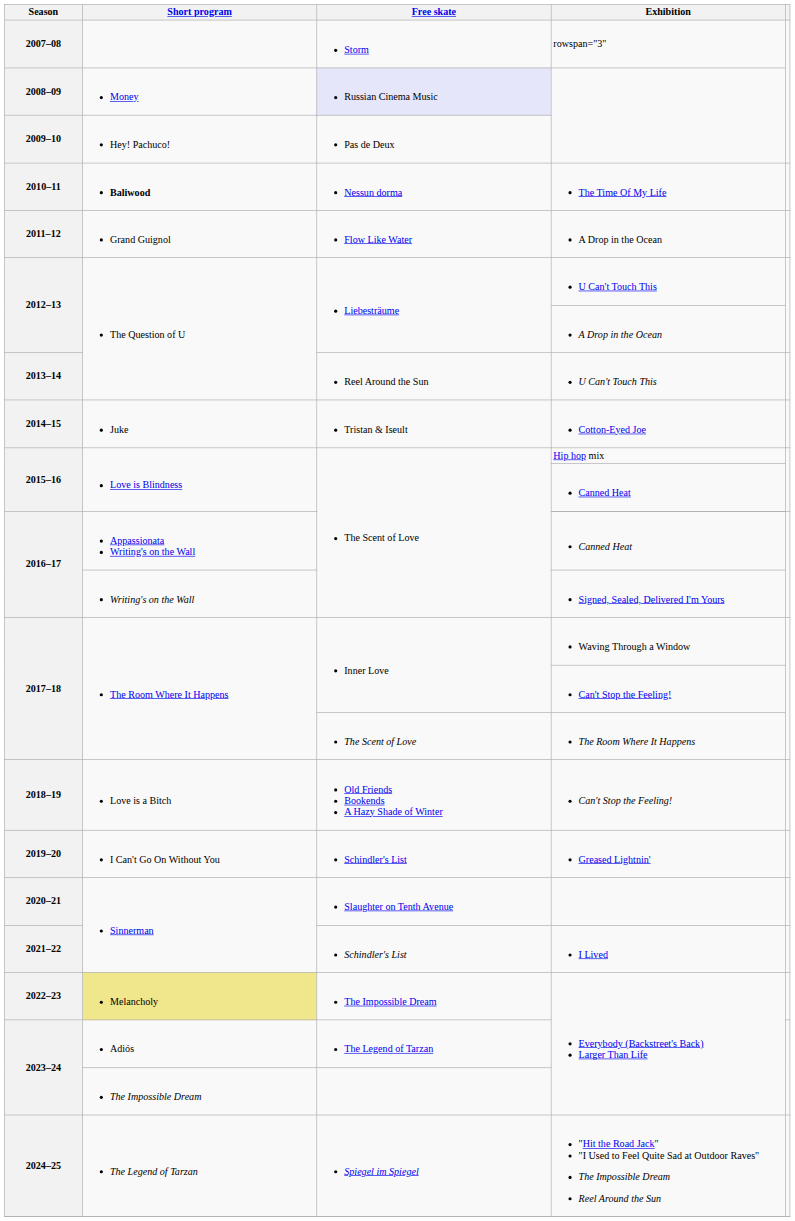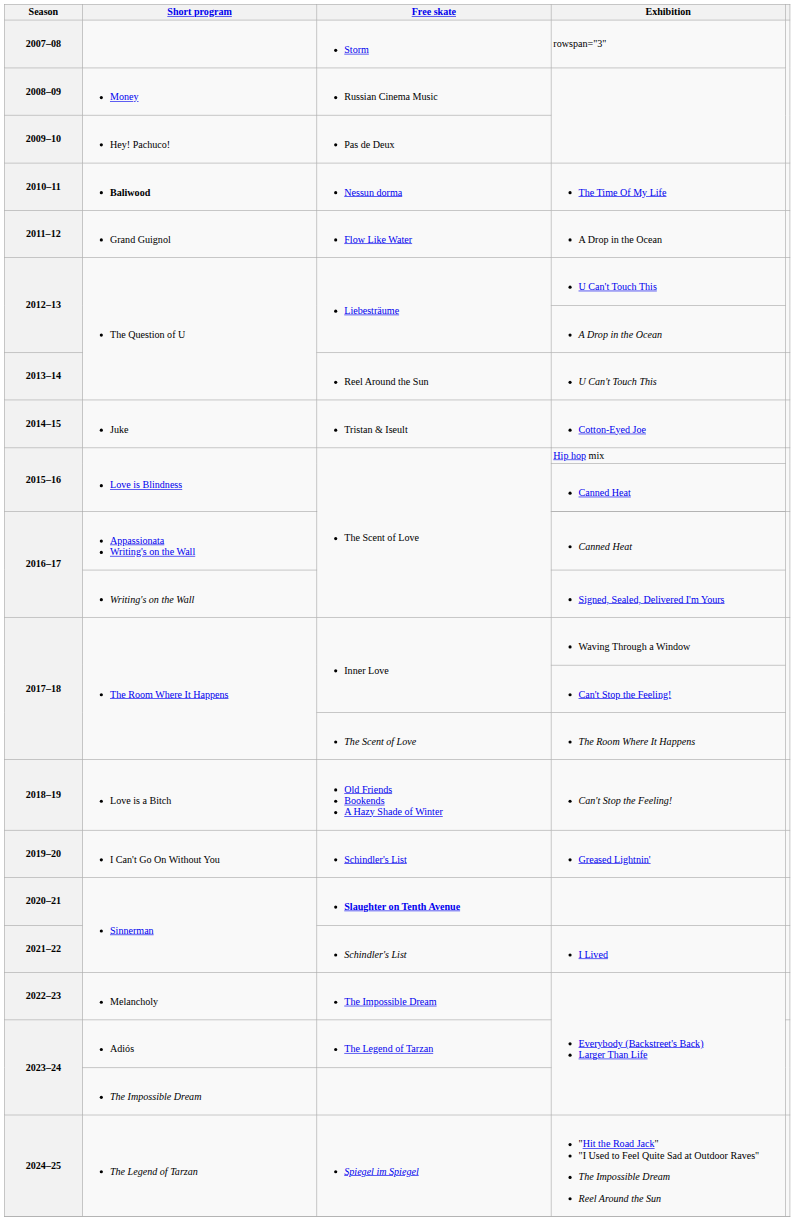(434, 97) lavender background -> (434, 97) no background
(434, 907) normal -> (434, 907) bold
(200, 1002) khaki background -> (200, 1002) no background
